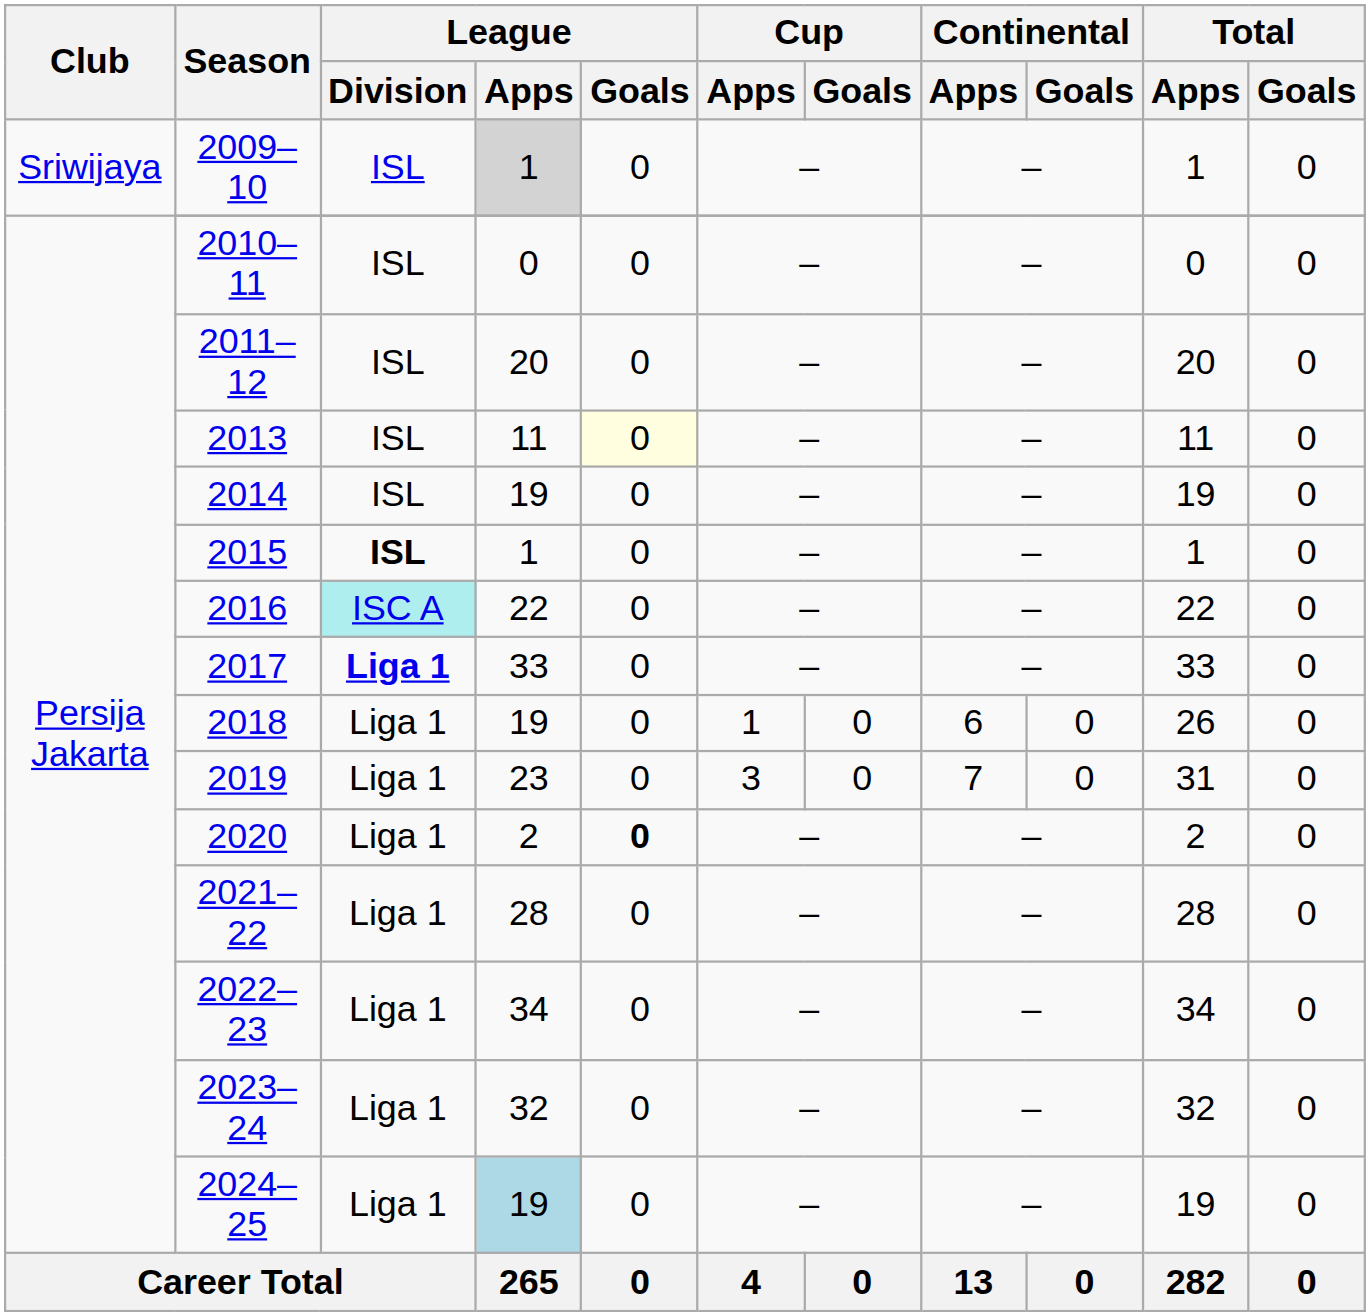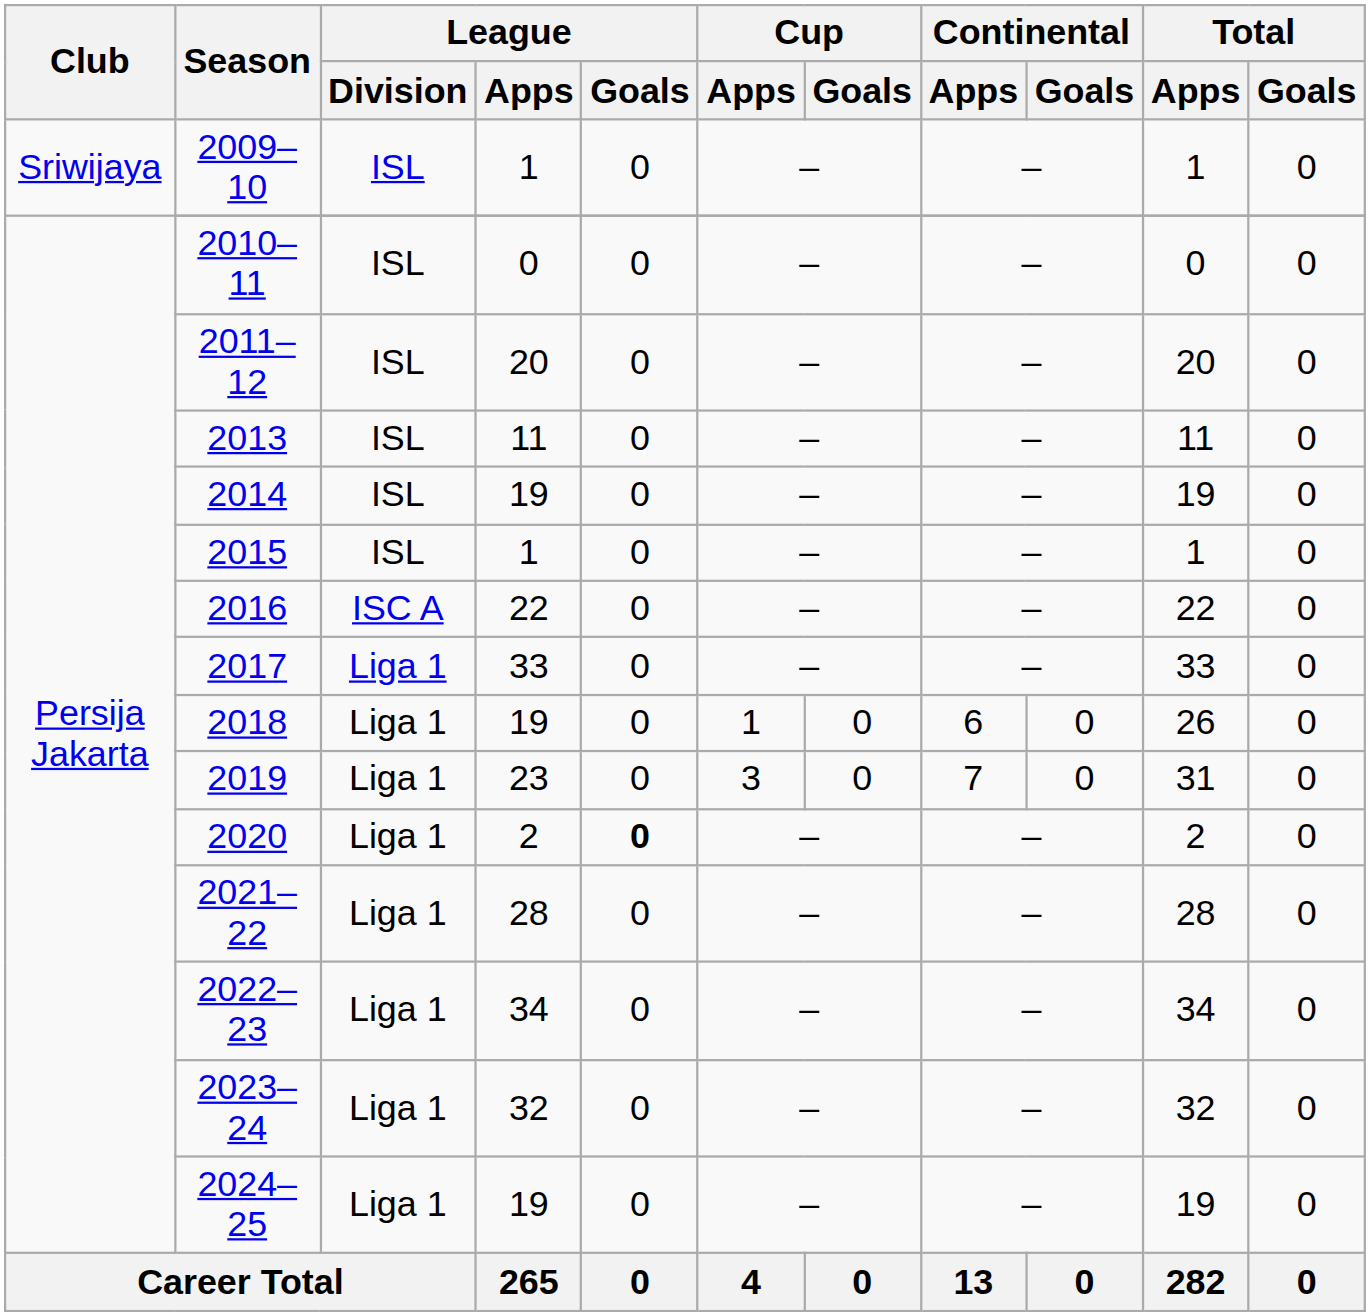(529, 166) lightgrey background -> (529, 166) no background
(640, 438) lightyellow background -> (640, 438) no background
(398, 551) bold -> (398, 551) normal
(398, 608) paleturquoise background -> (398, 608) no background
(398, 665) bold -> (398, 665) normal
(529, 1204) lightblue background -> (529, 1204) no background
